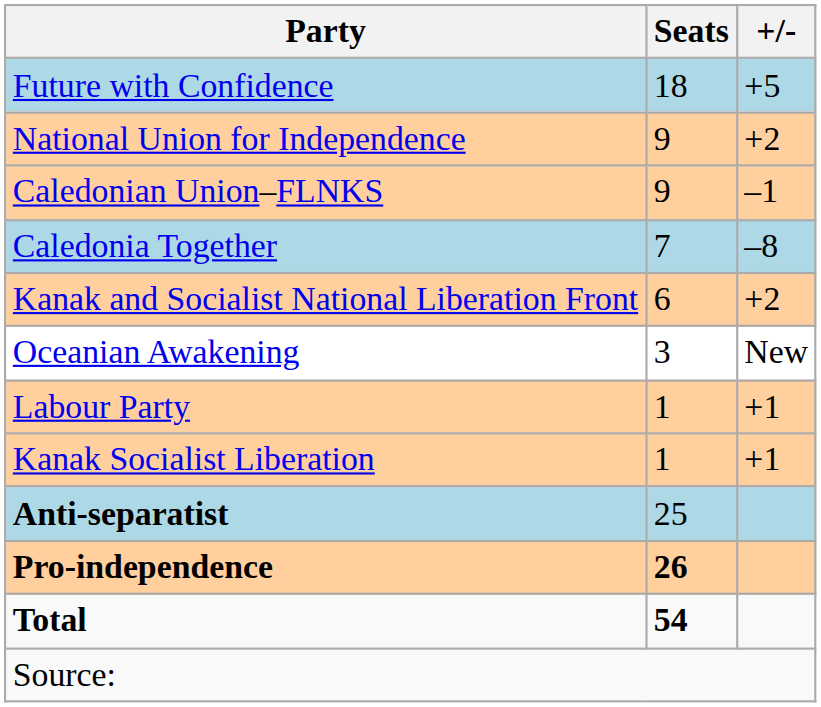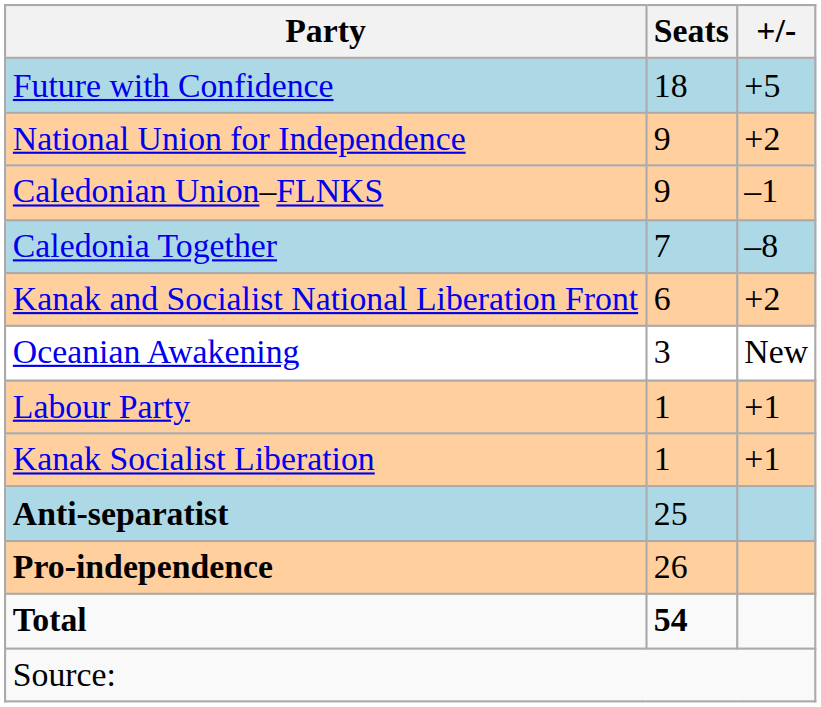(671, 566) bold -> (671, 566) normal
